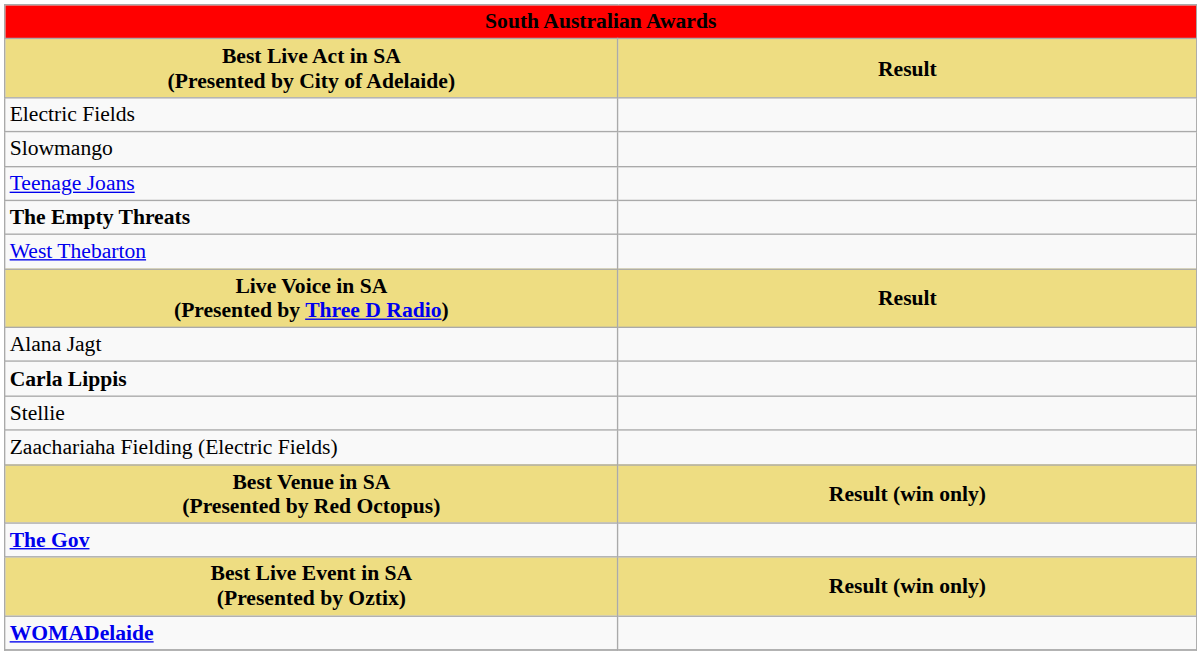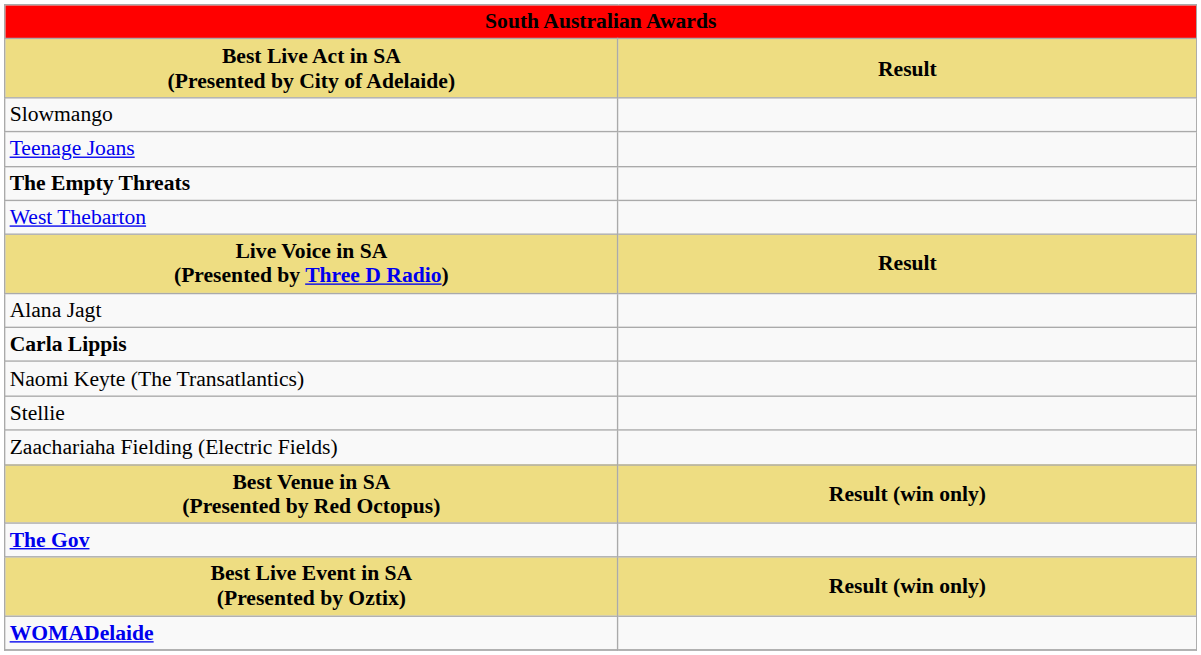- row: (72, 114)
+ row: (157, 378)
